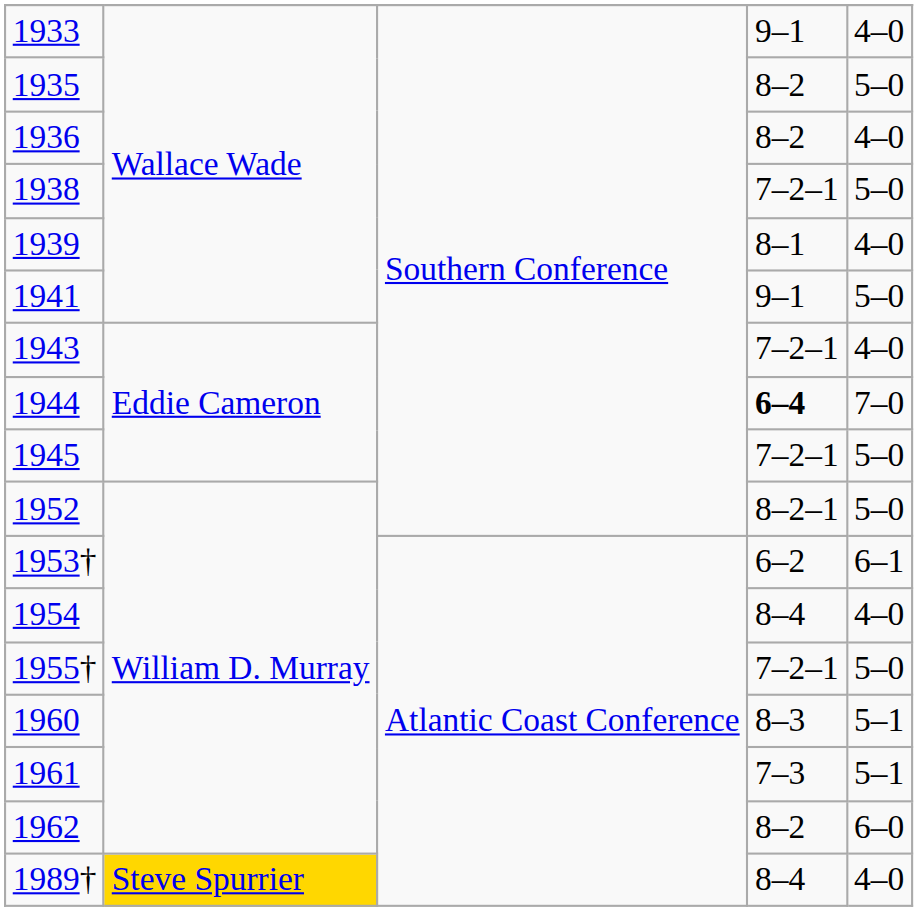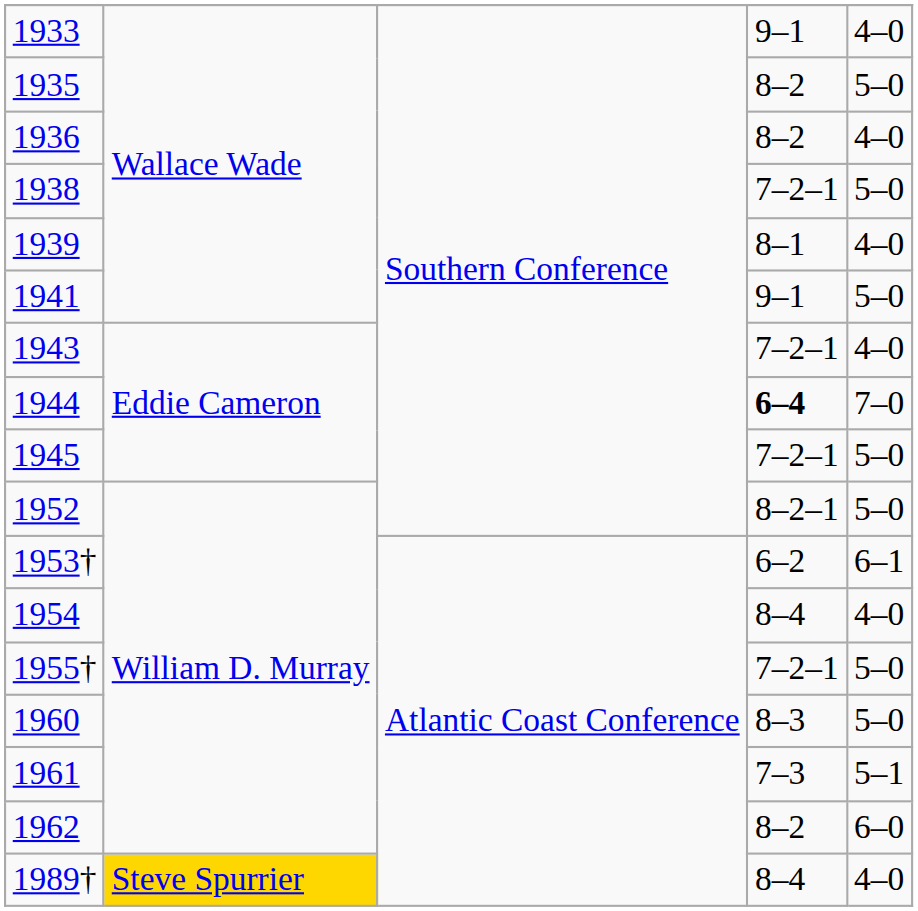(879, 720) 5–1 -> (879, 720) 5–0
